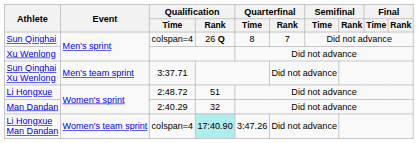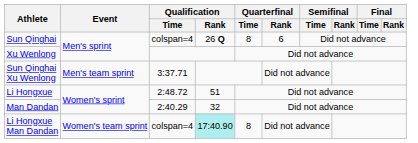(287, 40) 7 -> (281, 40) 6
(252, 127) 3:47.26 -> (248, 127) 8
